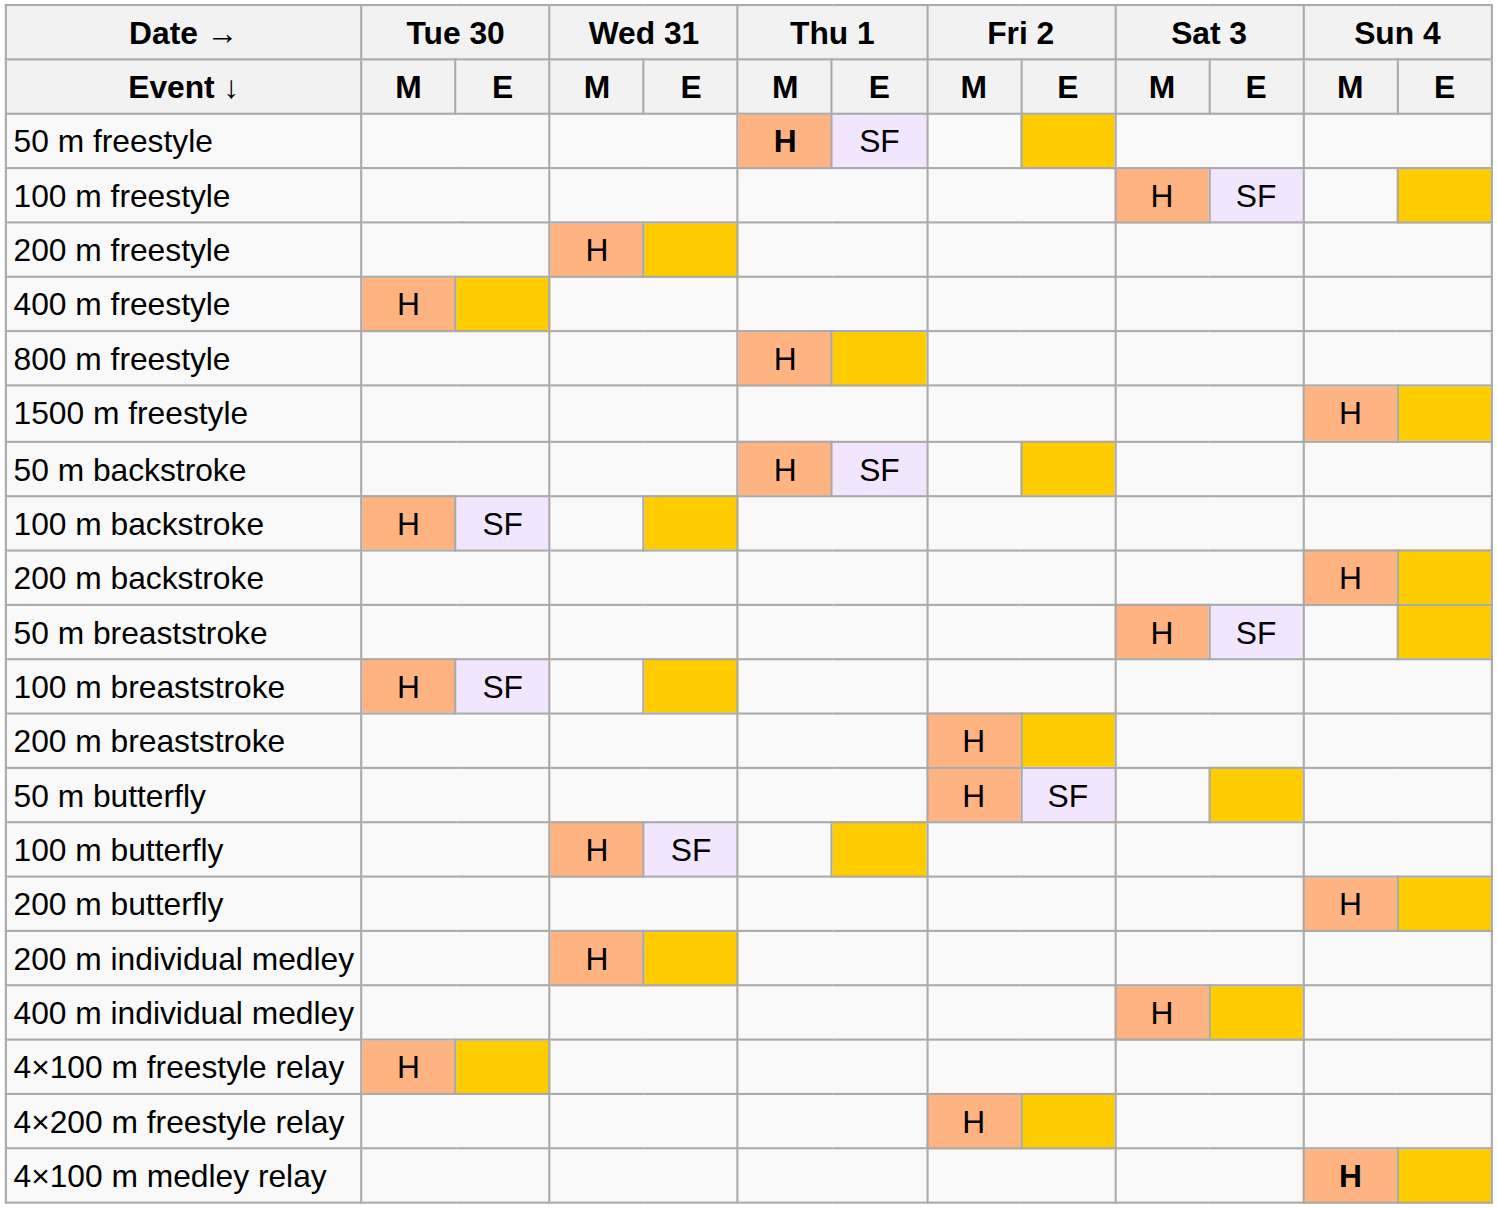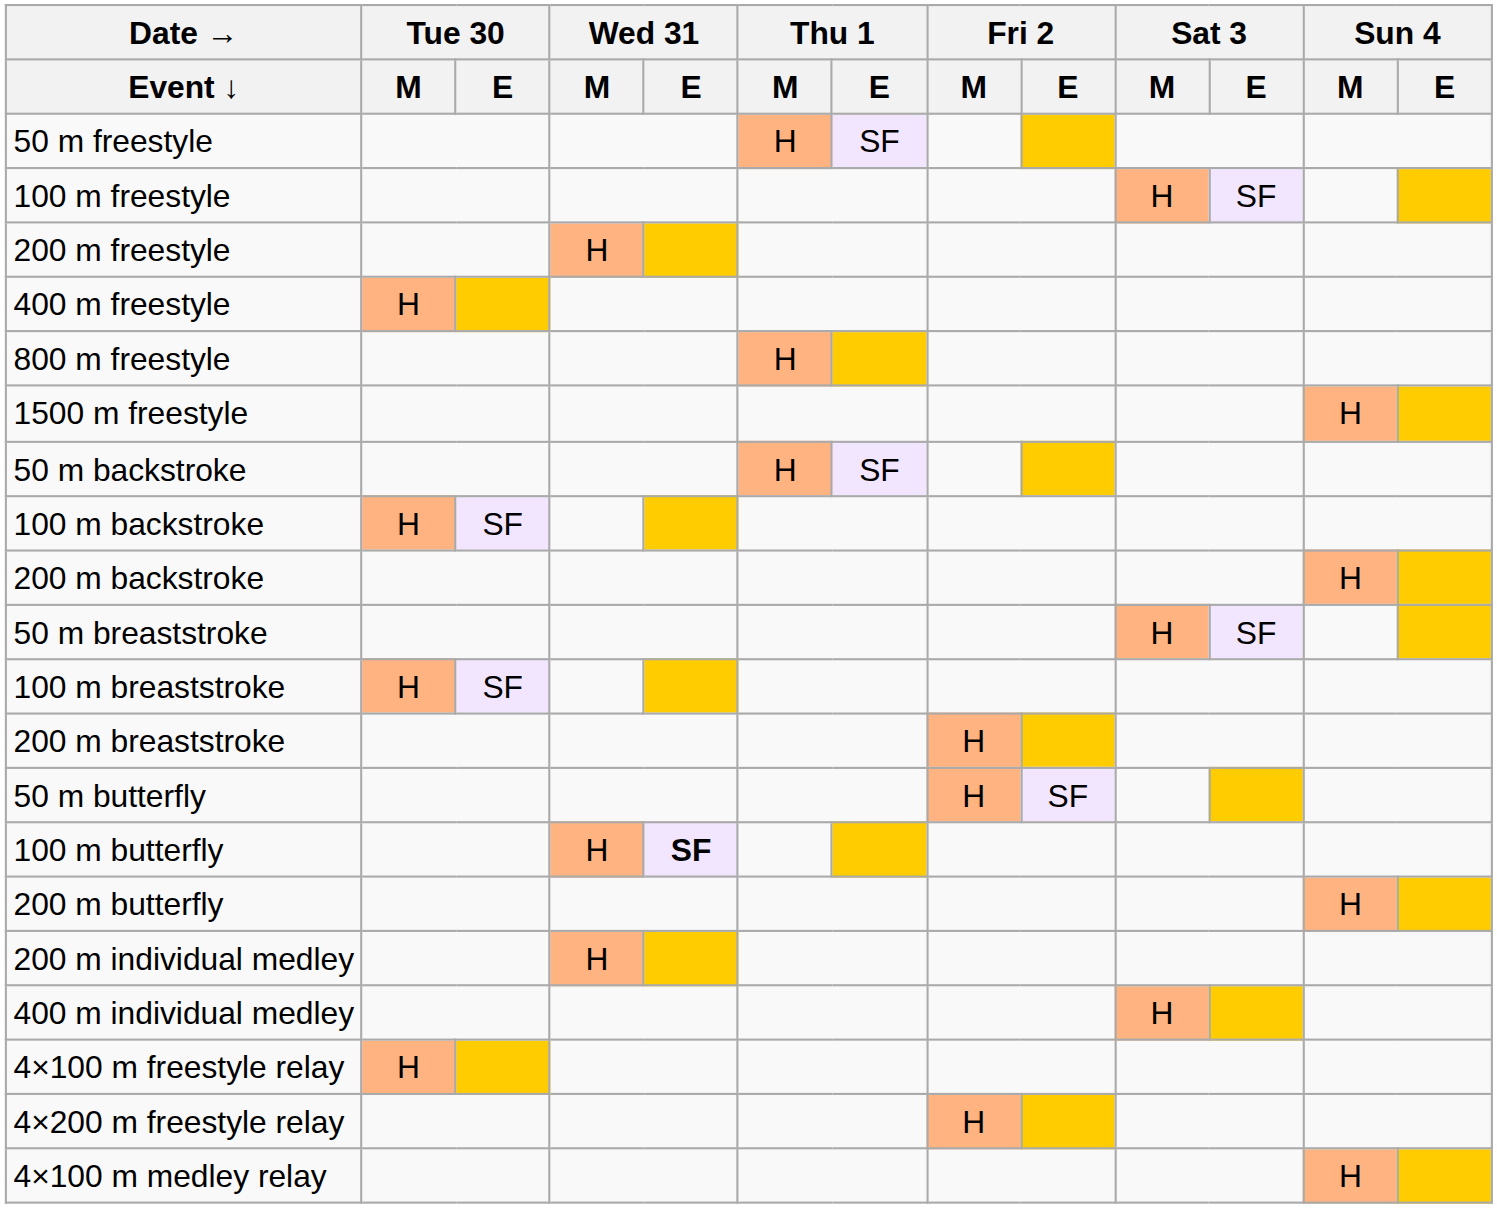(785, 141) bold -> (785, 141) normal
(691, 849) normal -> (691, 849) bold
(1350, 1176) bold -> (1350, 1176) normal
